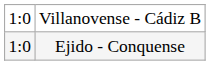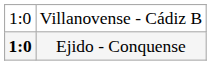(20, 45) normal -> (20, 45) bold
